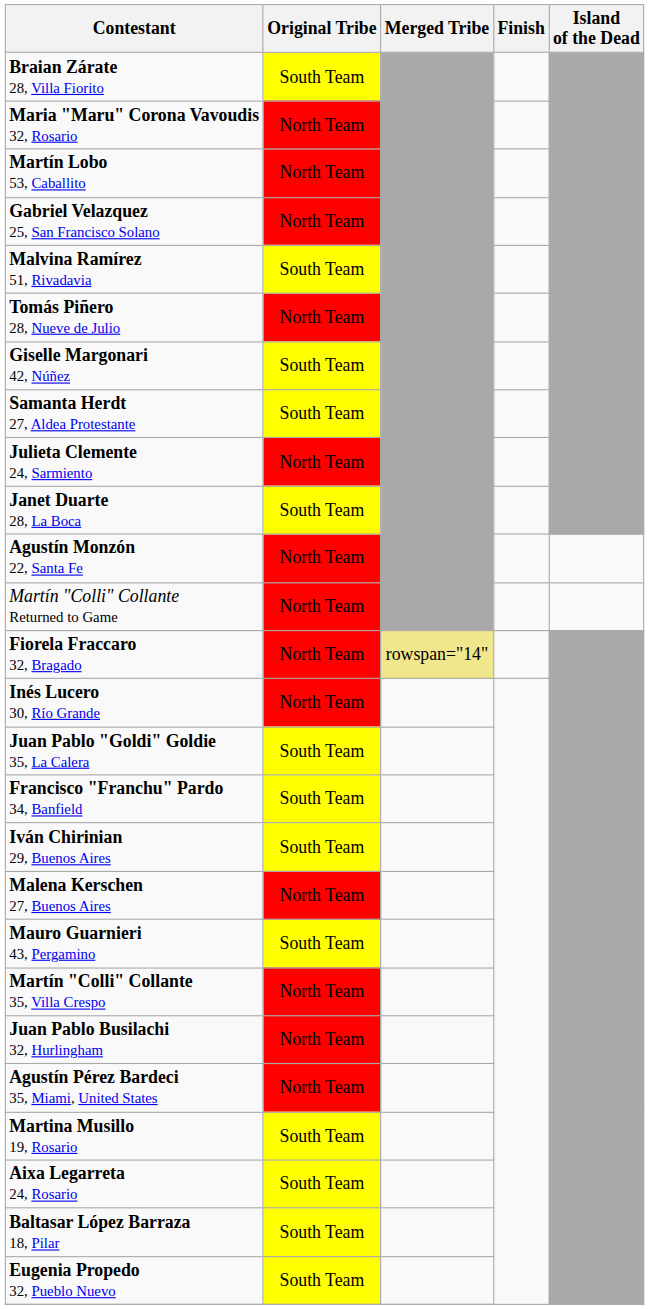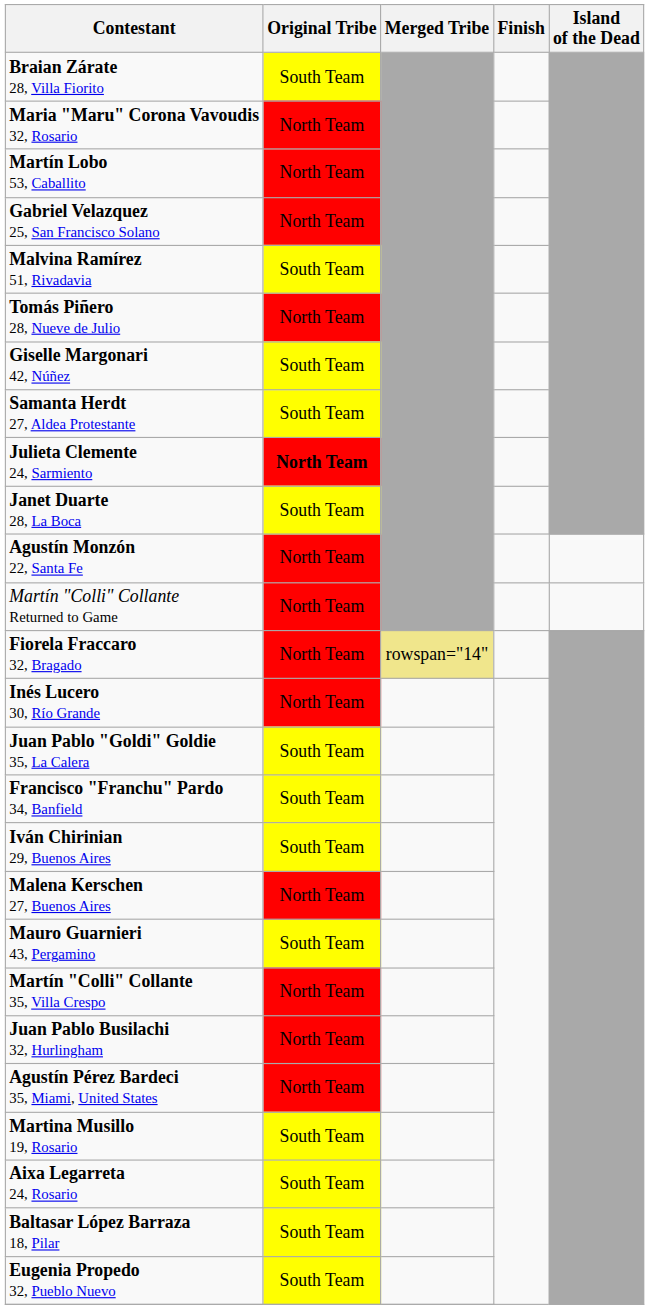(322, 461) normal -> (322, 461) bold
